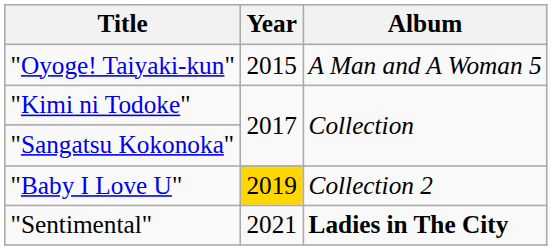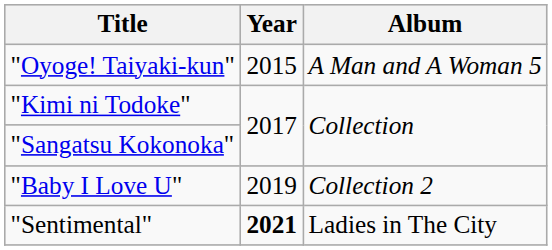(272, 184) gold background -> (272, 184) no background
(272, 225) normal -> (272, 225) bold
(408, 225) bold -> (403, 225) normal
